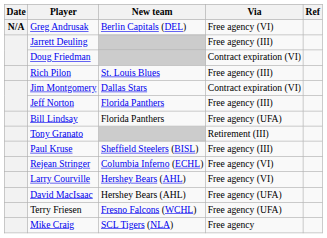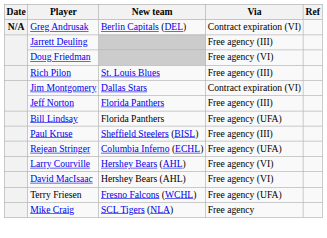(241, 27) Free agency (VI) -> (254, 27) Contract expiration (VI)
(254, 57) Contract expiration (VI) -> (241, 57) Free agency (VI)
- row: (57, 133)
(241, 164) Free agency (VI) -> (245, 149) Free agency (UFA)
(245, 194) Free agency (UFA) -> (241, 179) Free agency (VI)
